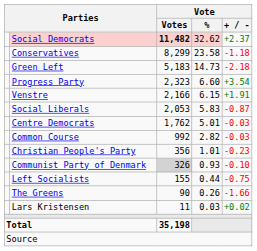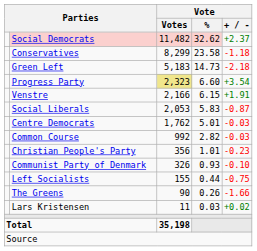(174, 39) bold -> (174, 39) normal
(177, 81) no background -> (177, 81) khaki background
(182, 165) lightgrey background -> (182, 165) no background
